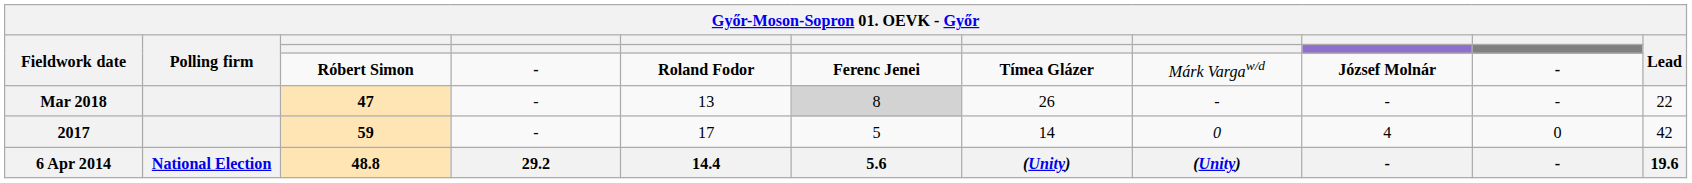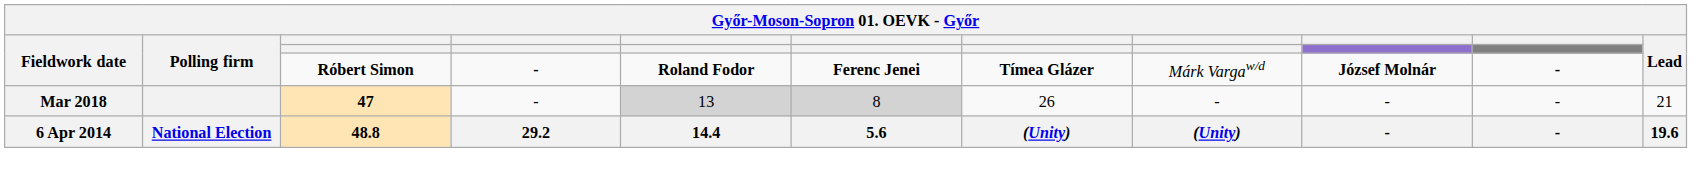(706, 102) no background -> (706, 102) lightgrey background
(1665, 102) 22 -> (1665, 102) 21
- row: (74, 132)
